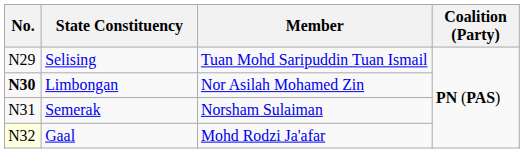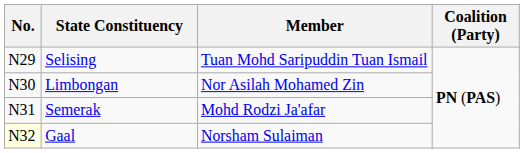(22, 85) bold -> (22, 85) normal
(262, 110) Norsham Sulaiman -> (263, 110) Mohd Rodzi Ja'afar
(263, 135) Mohd Rodzi Ja'afar -> (262, 135) Norsham Sulaiman
